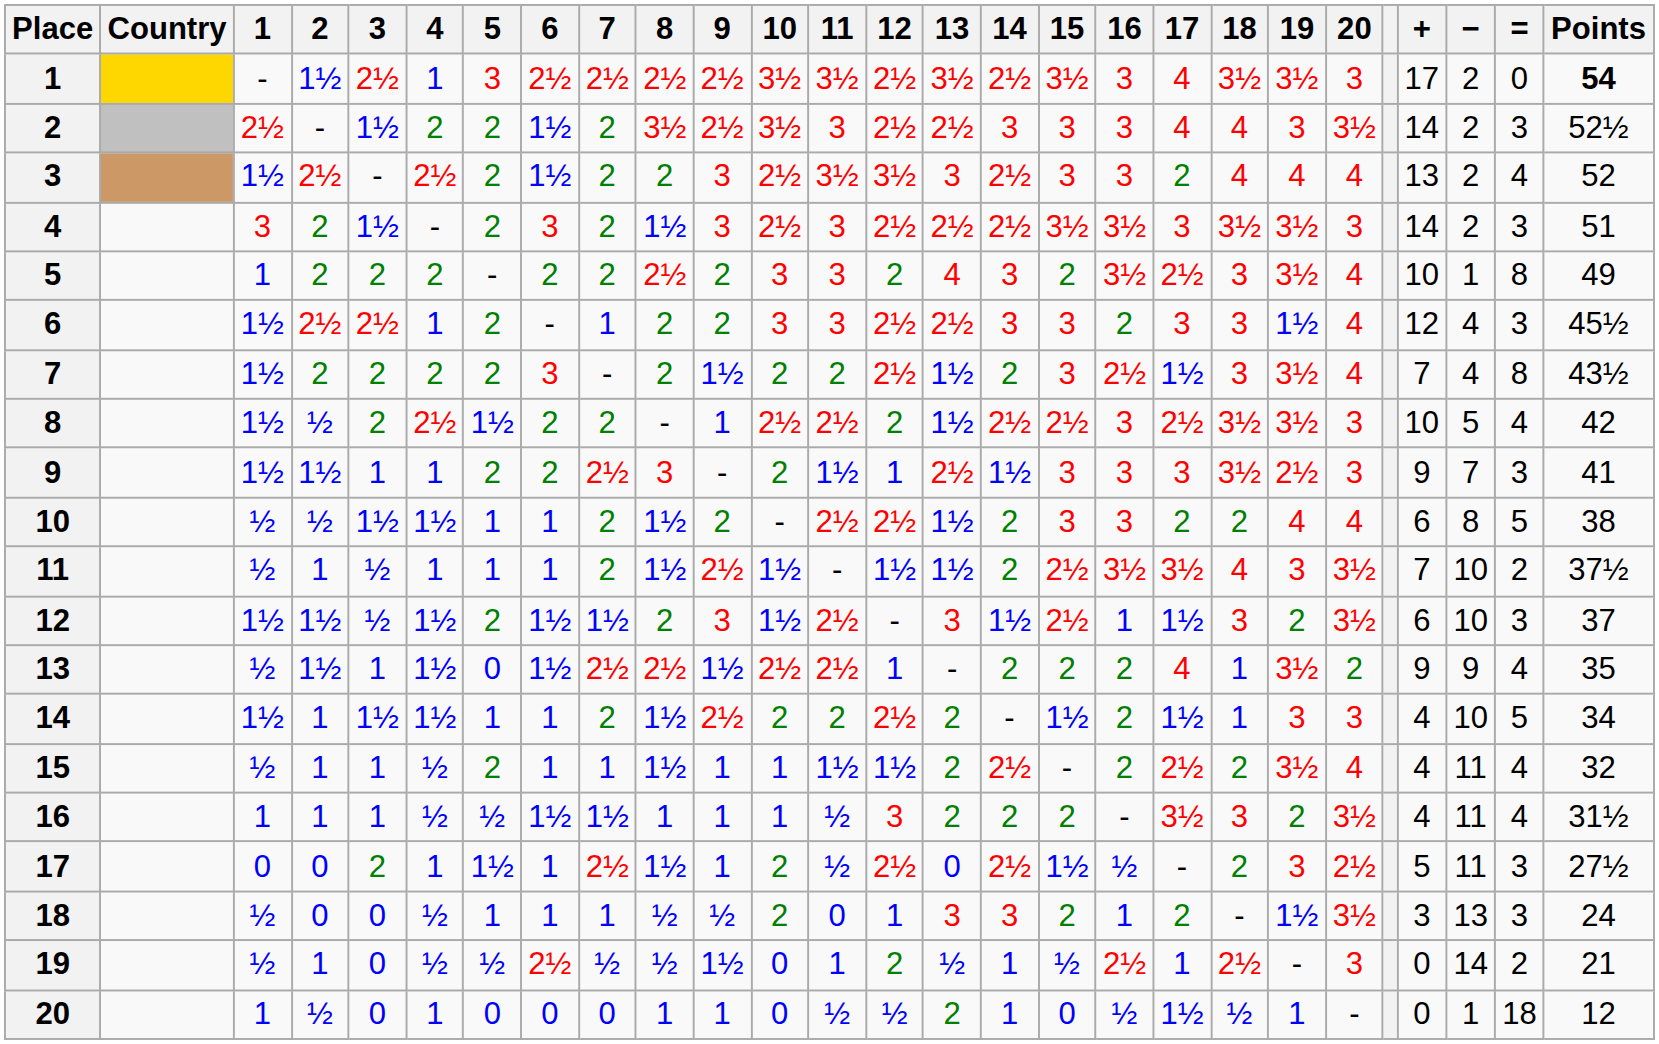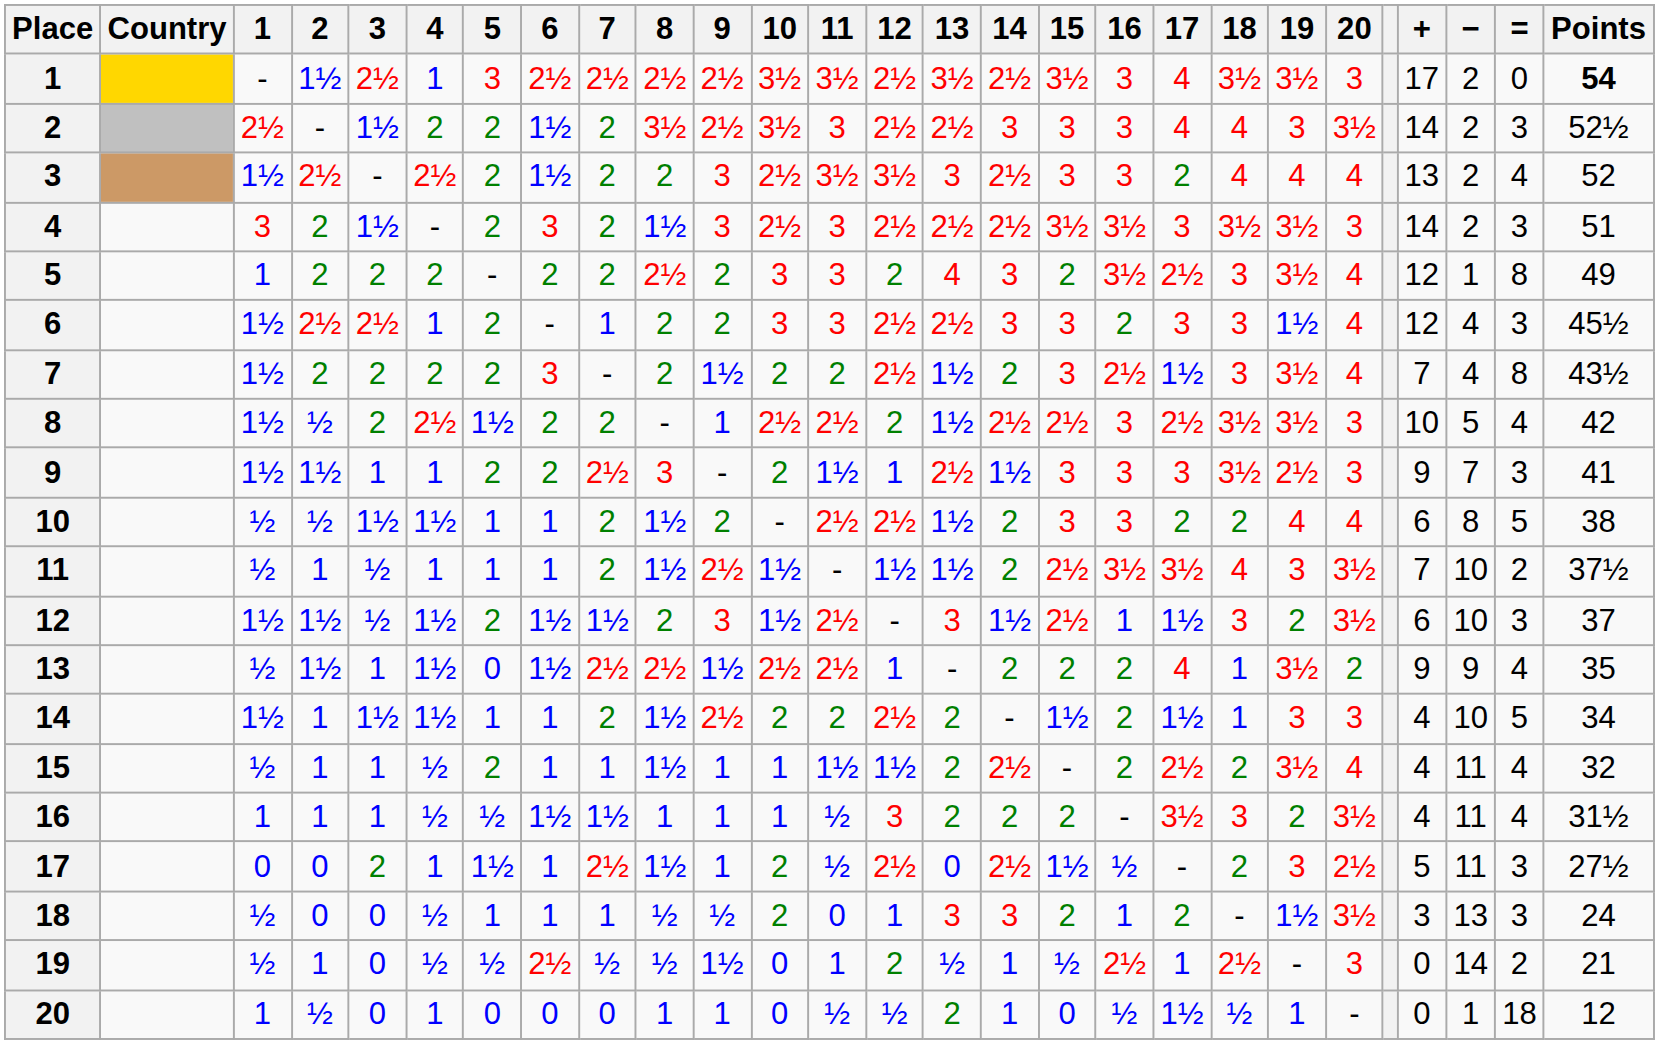(1422, 275) 10 -> (1422, 275) 12
